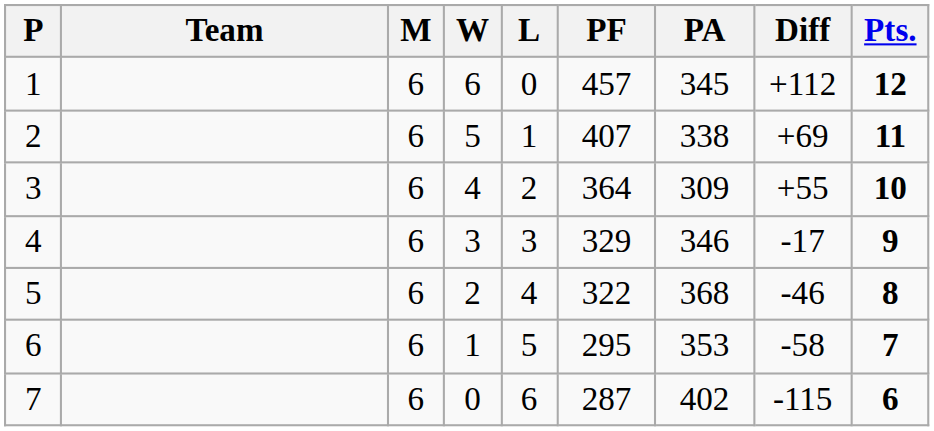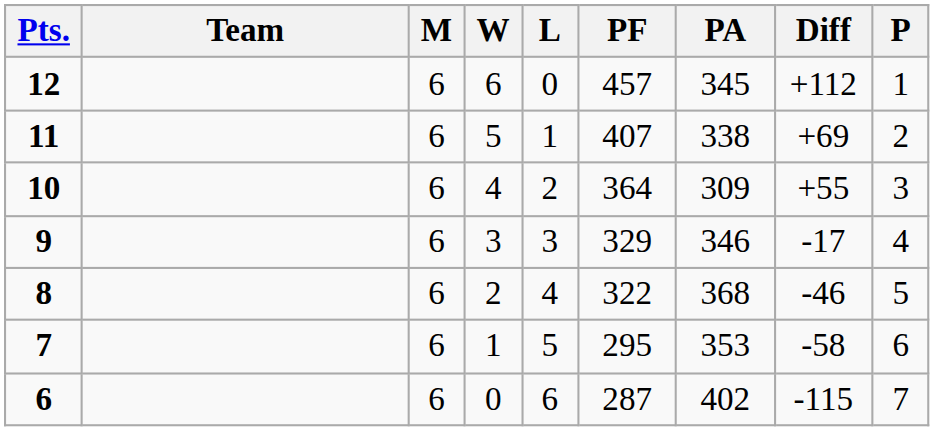columns swapped: (33, 30) <-> (890, 30)
